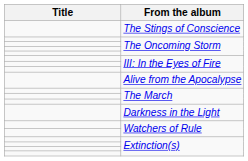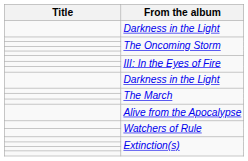(182, 28) The Stings of Conscience -> (172, 28) Darkness in the Light
(182, 80) Alive from the Apocalypse -> (172, 80) Darkness in the Light
(172, 112) Darkness in the Light -> (182, 112) Alive from the Apocalypse
